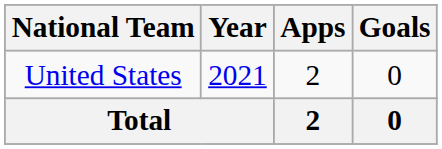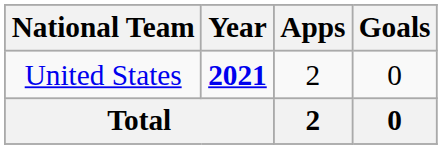(237, 74) normal -> (237, 74) bold
